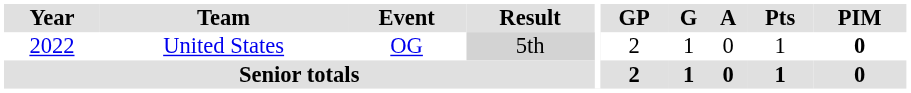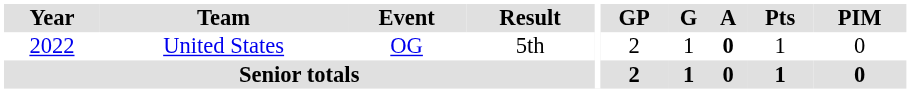(530, 46) lightgrey background -> (530, 46) no background
(728, 46) normal -> (728, 46) bold
(860, 46) bold -> (860, 46) normal
